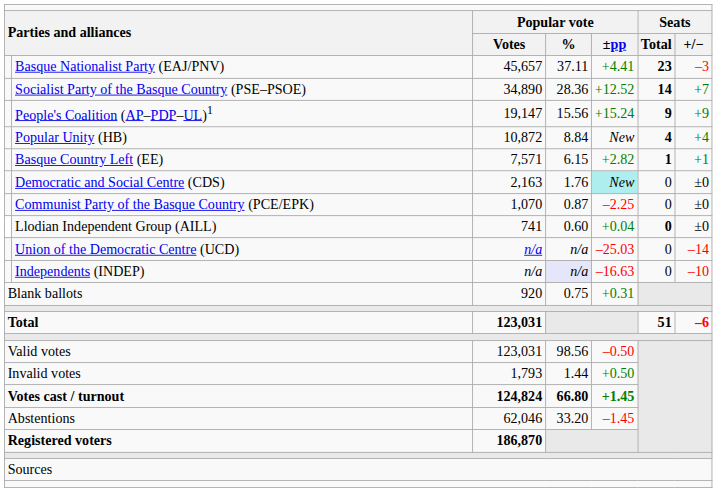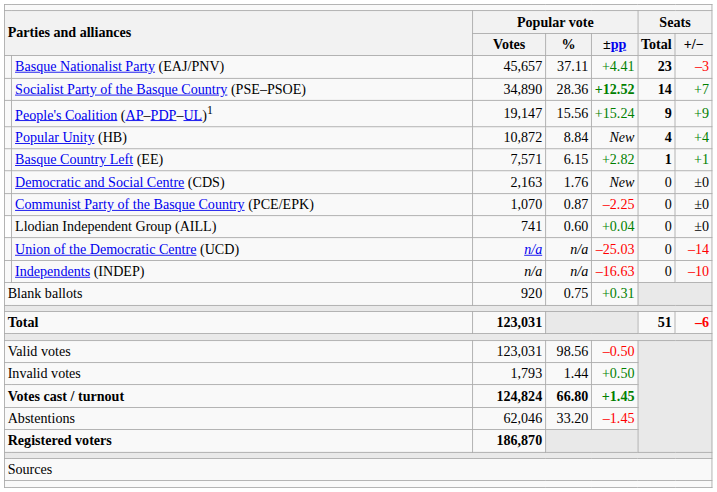(615, 89) normal -> (615, 89) bold
(622, 182) paleturquoise background -> (622, 182) no background
(668, 226) bold -> (668, 226) normal
(579, 271) lavender background -> (579, 271) no background
